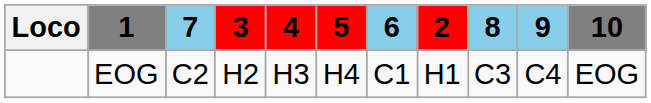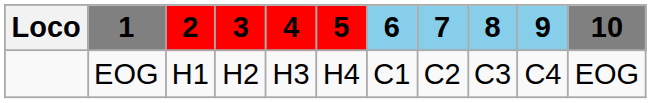columns swapped: (442, 27) <-> (190, 27)
